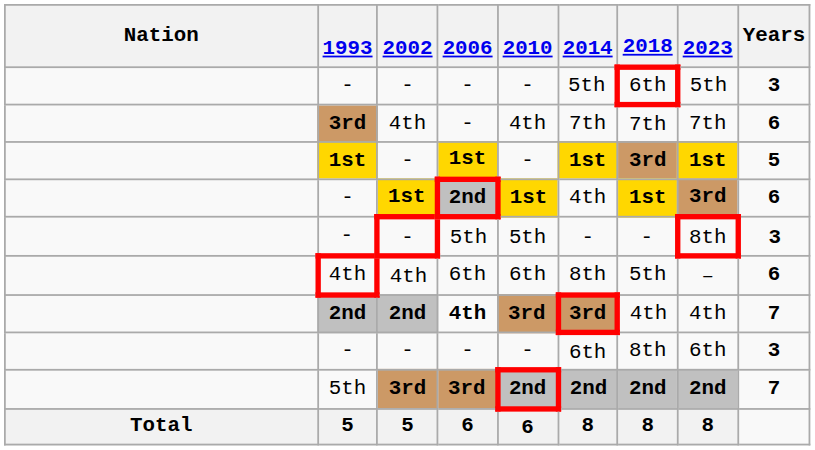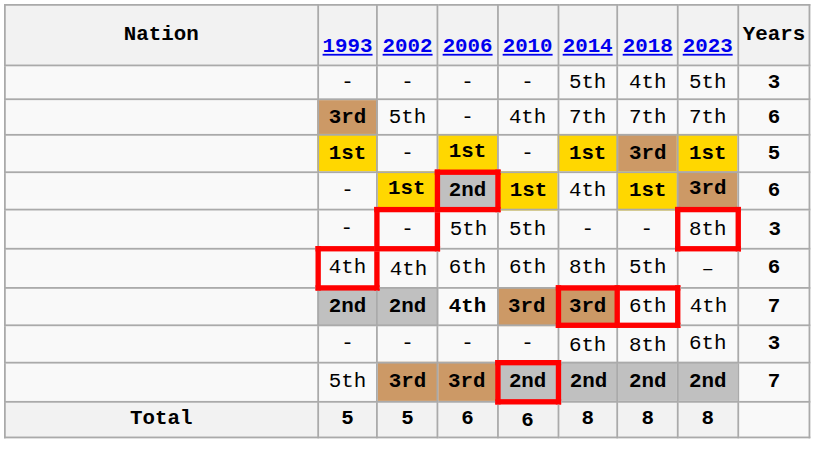(648, 86) 6th -> (648, 82) 4th
(408, 123) 4th -> (408, 117) 5th
(649, 313) 4th -> (648, 306) 6th
